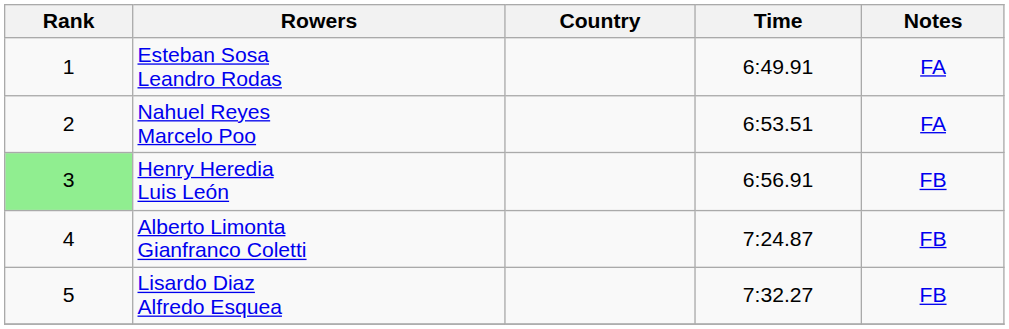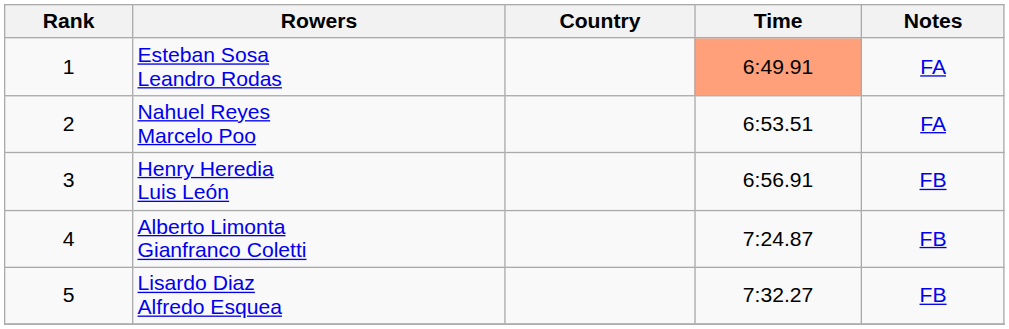(778, 66) no background -> (778, 66) lightsalmon background
(69, 181) lightgreen background -> (69, 181) no background
